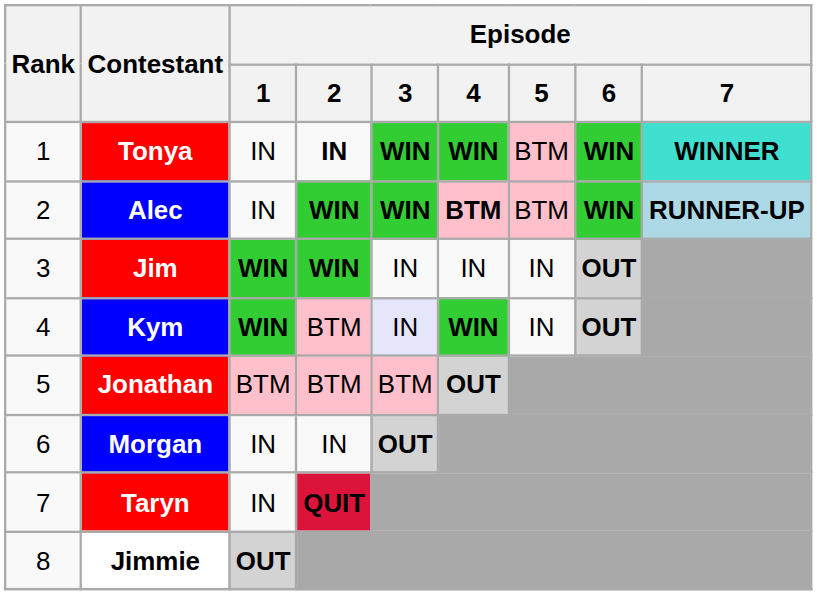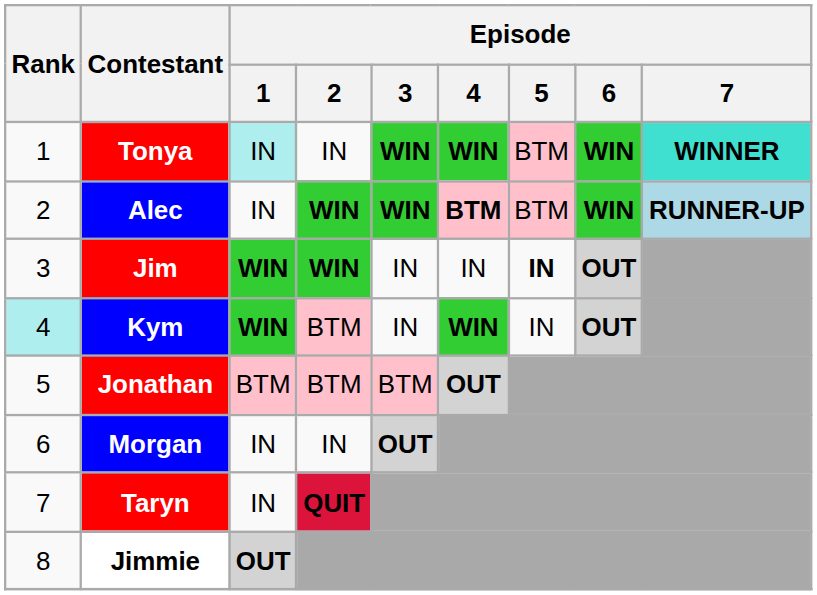(263, 152) no background -> (263, 152) paleturquoise background
(334, 152) bold -> (334, 152) normal
(542, 269) normal -> (542, 269) bold
(43, 327) no background -> (43, 327) paleturquoise background
(405, 327) lavender background -> (405, 327) no background
